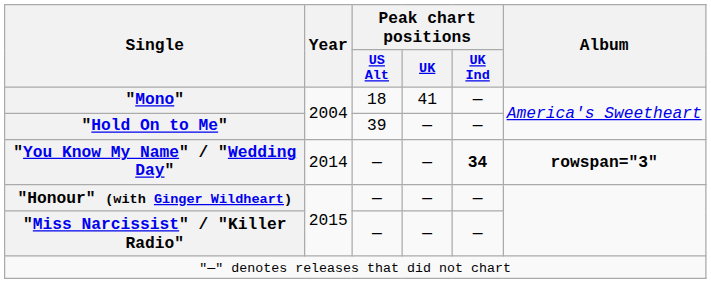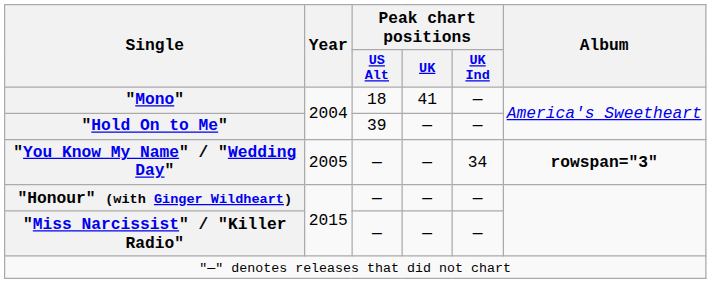(328, 162) 2014 -> (328, 162) 2005
(478, 162) bold -> (478, 162) normal
